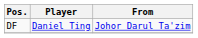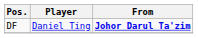(143, 26) normal -> (143, 26) bold
